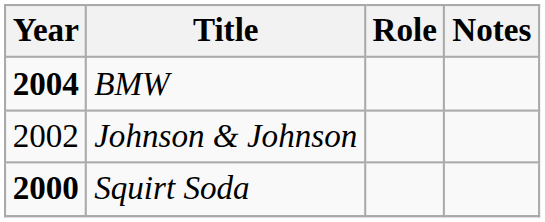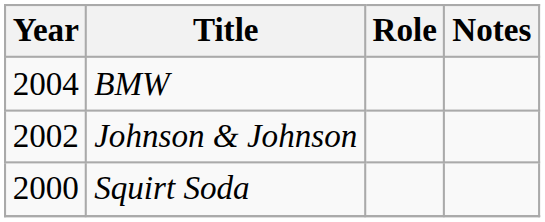(46, 83) bold -> (46, 83) normal
(46, 188) bold -> (46, 188) normal
